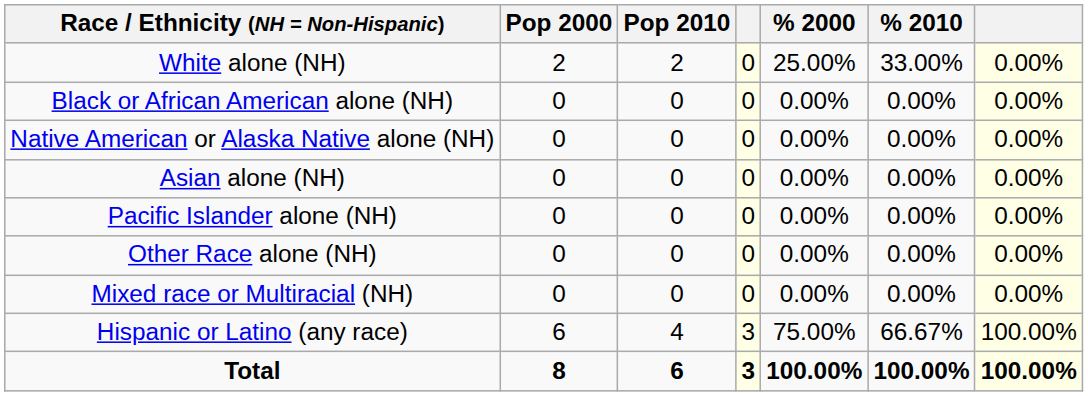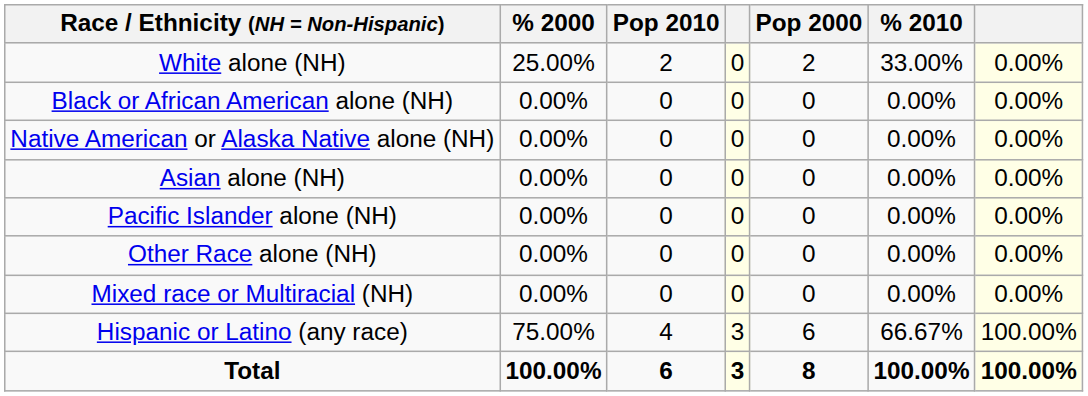columns swapped: (559, 23) <-> (814, 23)
